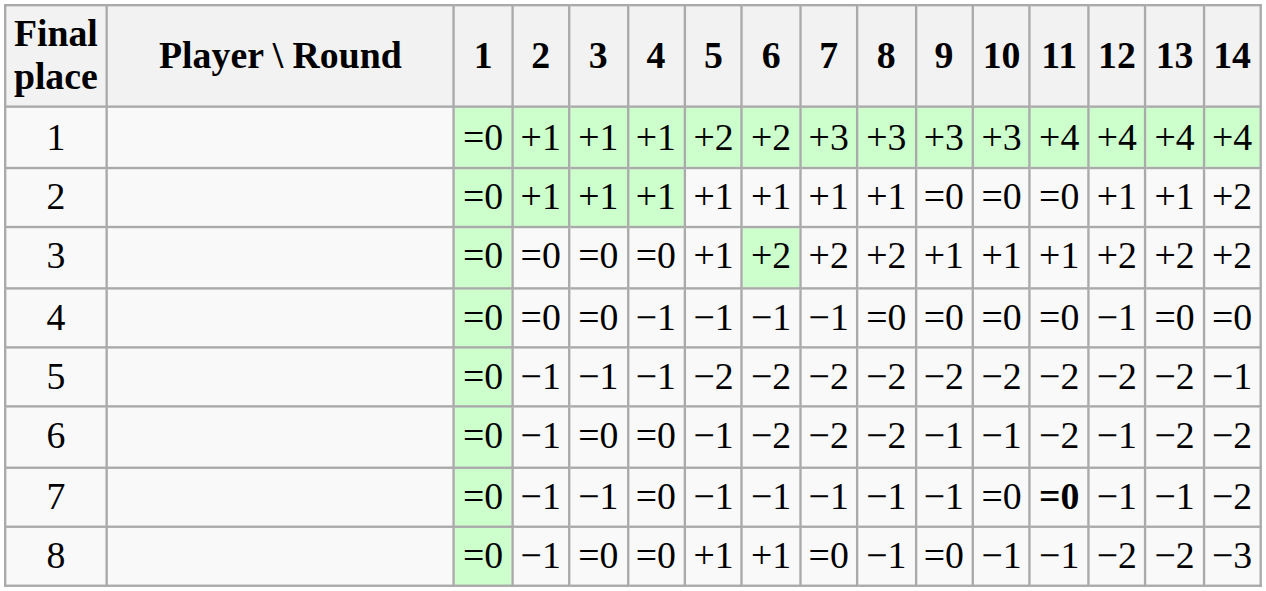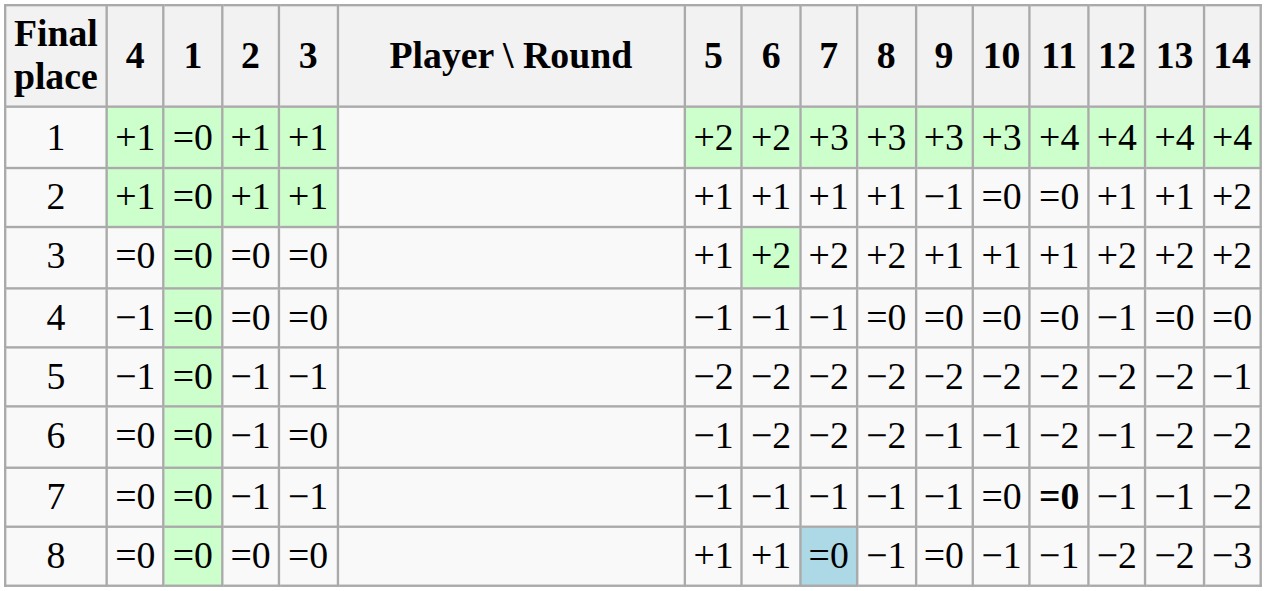columns swapped: (280, 55) <-> (656, 55)
(944, 196) =0 -> (944, 196) −1
(541, 556) −1 -> (251, 556) =0
(829, 556) no background -> (829, 556) lightblue background
